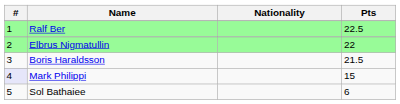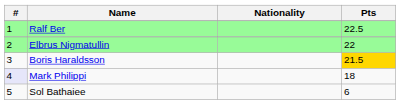(354, 60) no background -> (354, 60) gold background
(350, 76) 15 -> (350, 76) 18
